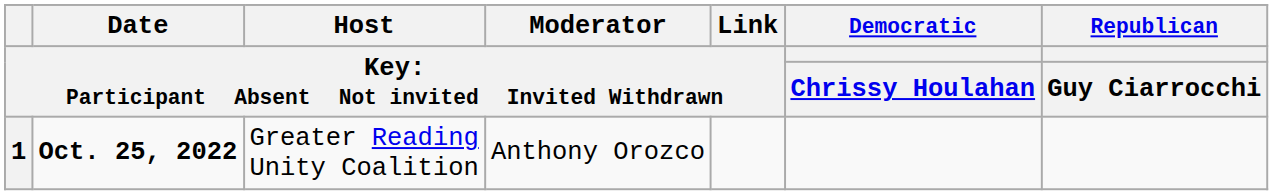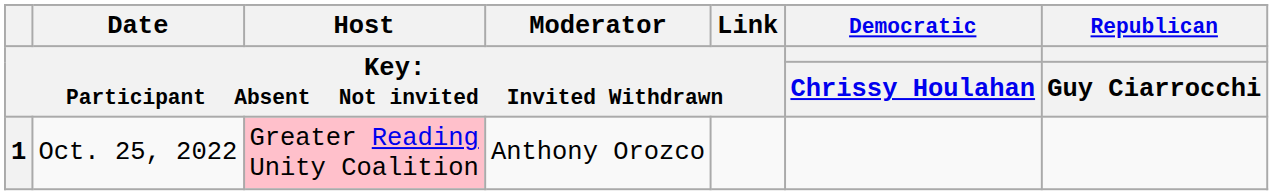(138, 153) bold -> (138, 153) normal
(364, 153) no background -> (364, 153) pink background
